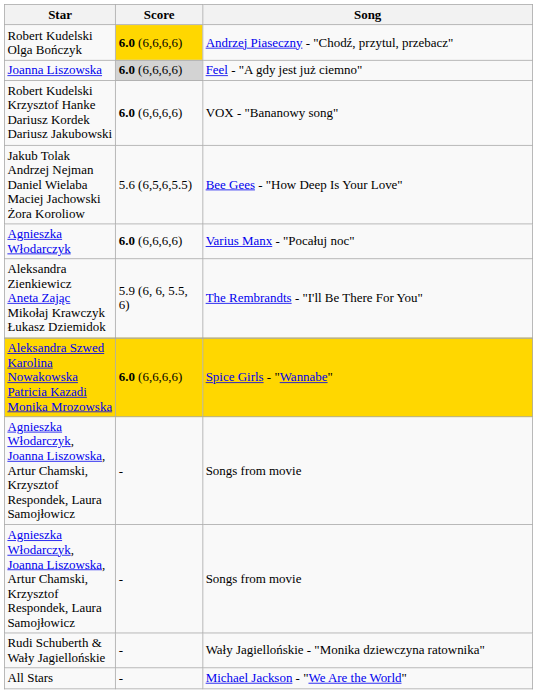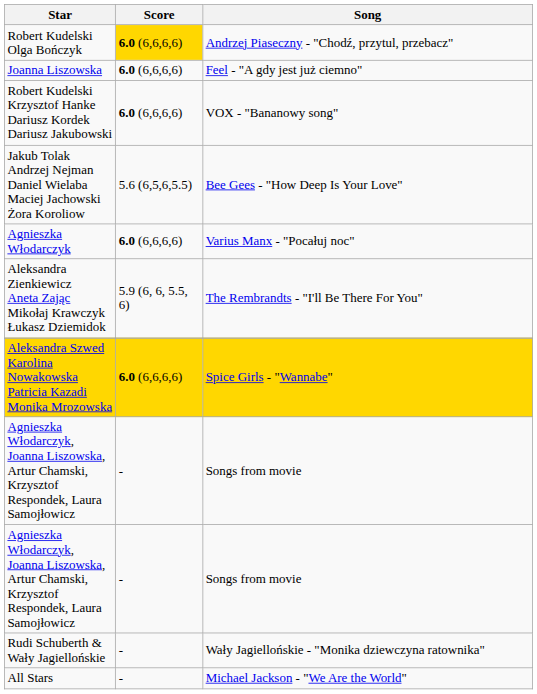(151, 70) lightgrey background -> (151, 70) no background
